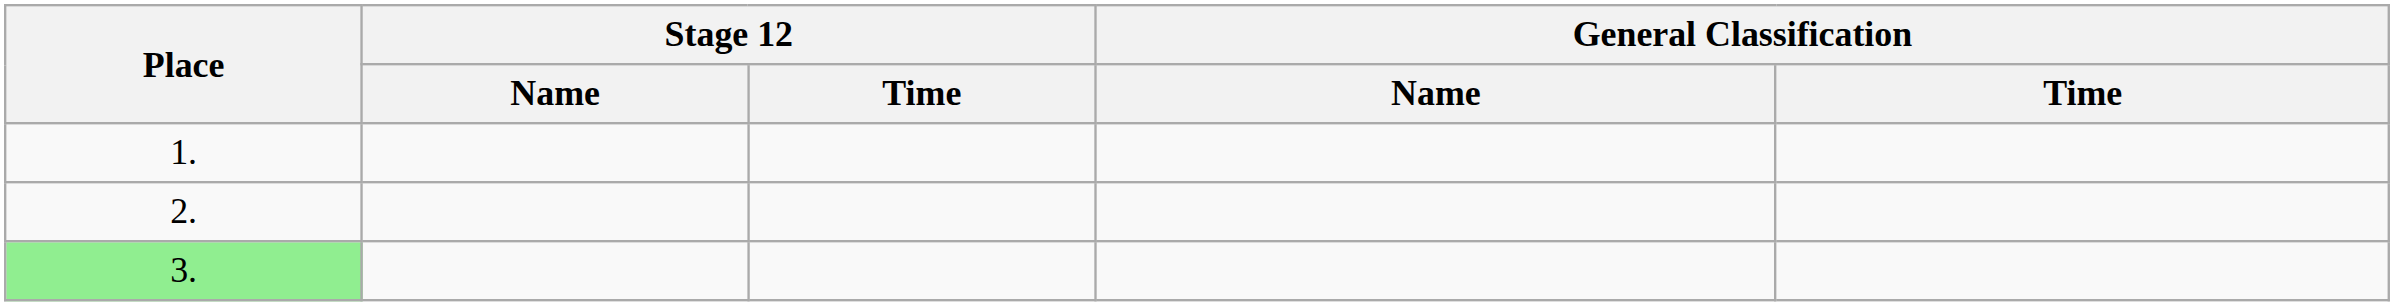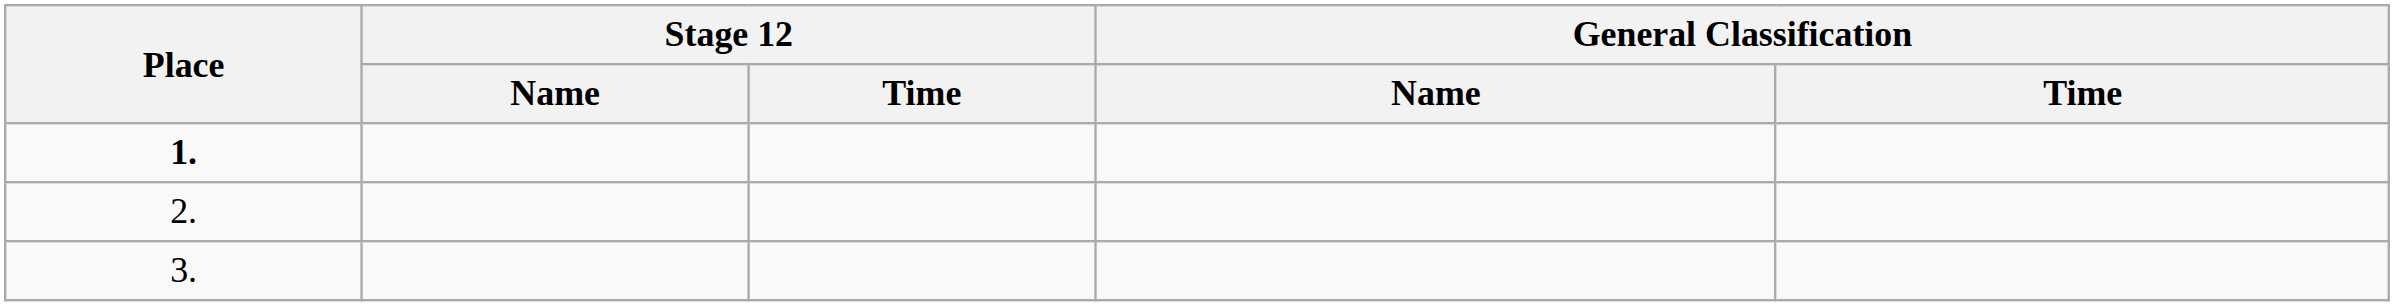(184, 152) normal -> (184, 152) bold
(184, 270) lightgreen background -> (184, 270) no background
